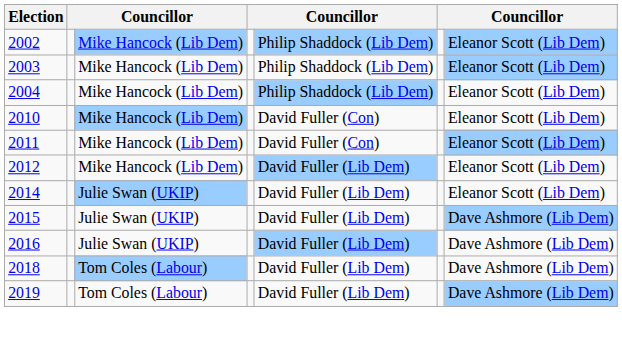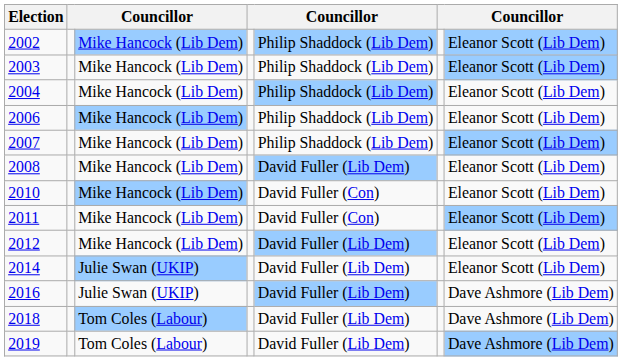+ row: (24, 117)
+ row: (24, 142)
+ row: (24, 167)
- row: (24, 218)
